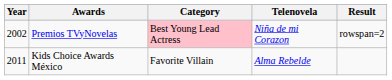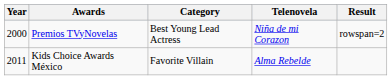(17, 34) 2002 -> (17, 34) 2000
(185, 34) pink background -> (185, 34) no background
